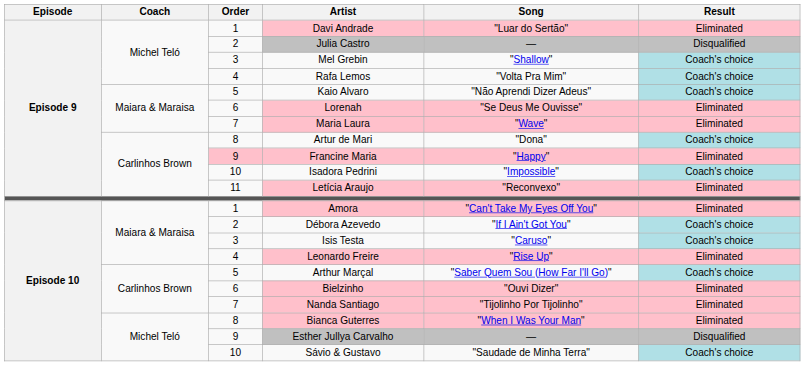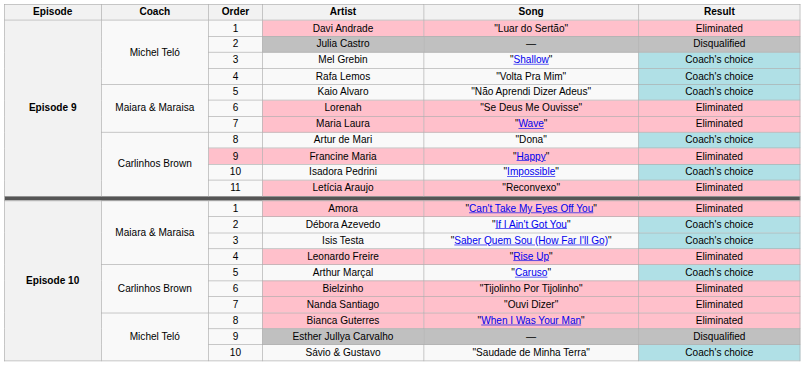(531, 240) "Caruso" -> (531, 240) "Saber Quem Sou (How Far I'll Go)"
(531, 272) "Saber Quem Sou (How Far I'll Go)" -> (531, 272) "Caruso"
(531, 288) "Ouvi Dizer" -> (531, 288) "Tijolinho Por Tijolinho"
(531, 304) "Tijolinho Por Tijolinho" -> (531, 304) "Ouvi Dizer"
